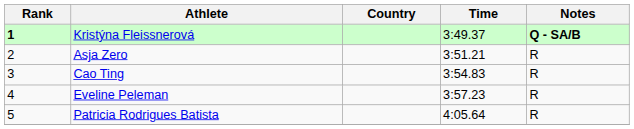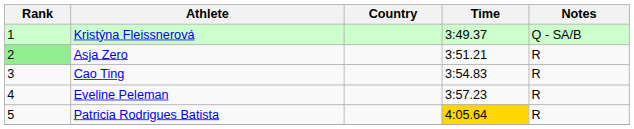(11, 34) bold -> (11, 34) normal
(555, 34) bold -> (557, 34) normal
(11, 54) no background -> (11, 54) lightgreen background
(464, 114) no background -> (466, 114) gold background
